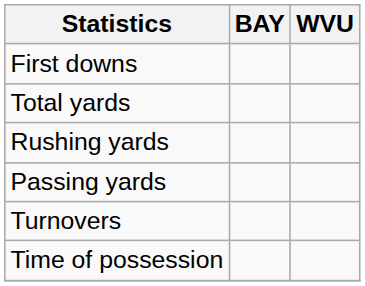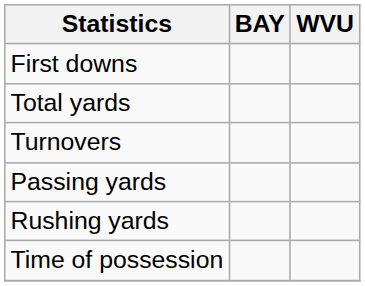rows swapped: (90, 142) <-> (66, 220)
